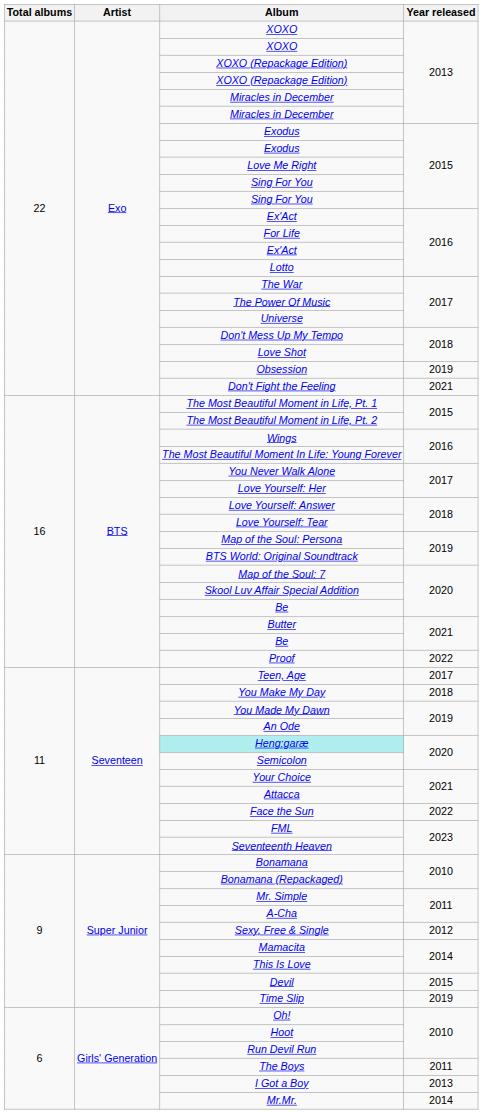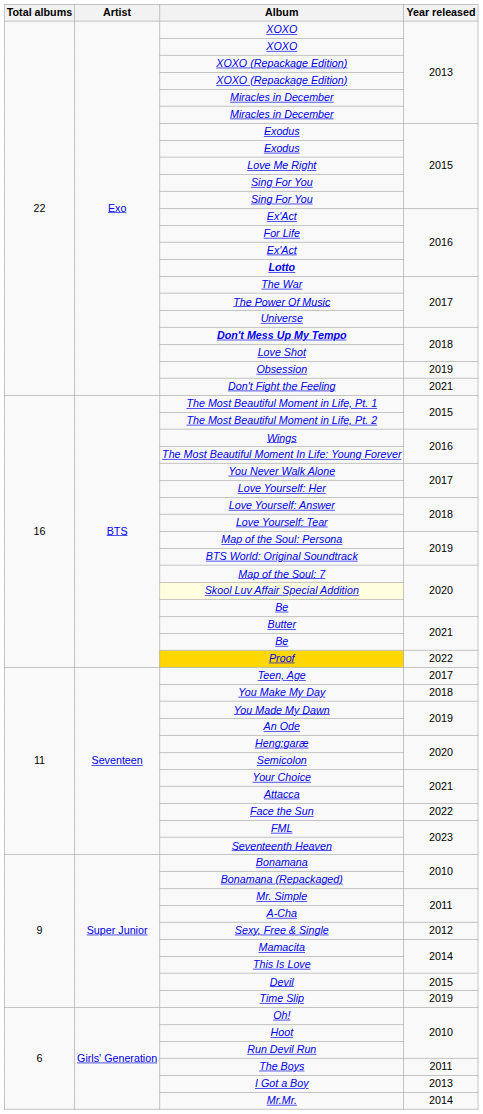(282, 268) normal -> (282, 268) bold
(282, 336) normal -> (282, 336) bold
(282, 591) no background -> (282, 591) lightyellow background
(282, 659) no background -> (282, 659) gold background
(282, 744) paleturquoise background -> (282, 744) no background
